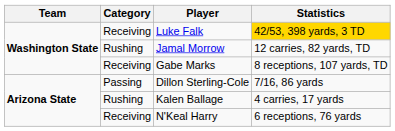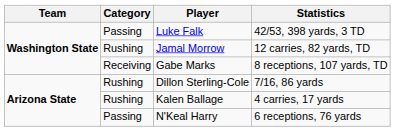(127, 31) Receiving -> (123, 31) Passing
(309, 31) gold background -> (309, 31) no background
(123, 83) Passing -> (123, 83) Rushing
(127, 117) Receiving -> (123, 117) Passing
